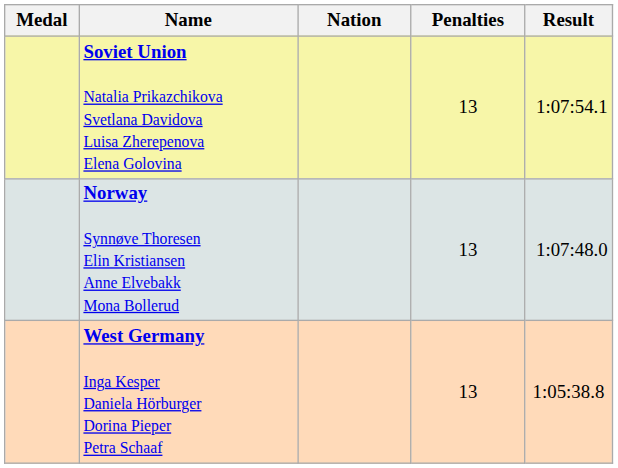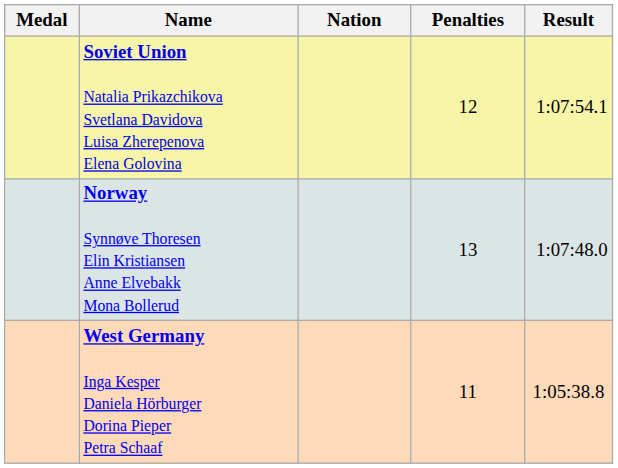(468, 107) 13 -> (468, 107) 12
(468, 392) 13 -> (468, 392) 11
